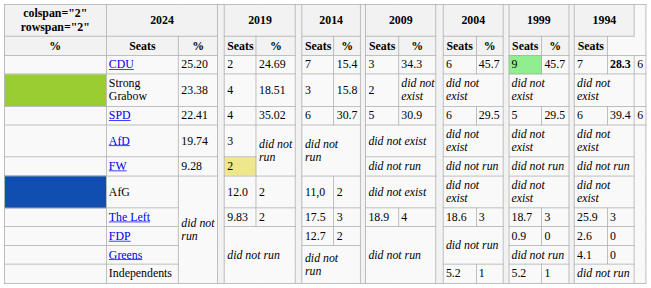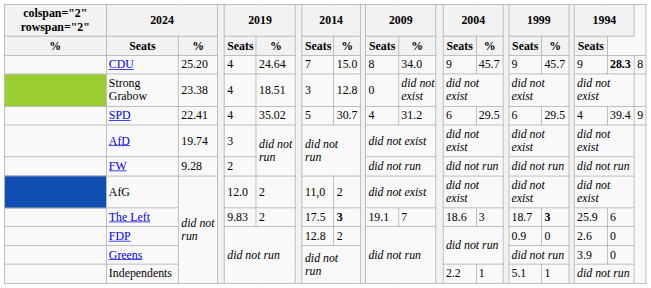(230, 64) 2 -> (230, 64) 4
(272, 64) 24.69 -> (272, 64) 24.64
(347, 64) 15.4 -> (347, 64) 15.0
(371, 64) 3 -> (371, 64) 8
(412, 64) 34.3 -> (412, 64) 34.0
(449, 64) 6 -> (449, 64) 9
(514, 64) lightgreen background -> (514, 64) no background
(580, 64) 7 -> (580, 64) 9
(640, 64) 6 -> (640, 64) 8
(347, 90) 15.8 -> (347, 90) 12.8
(371, 90) 2 -> (371, 90) 0
(308, 115) 6 -> (308, 115) 5
(371, 115) 5 -> (371, 115) 4
(412, 115) 30.9 -> (412, 115) 31.2
(514, 115) 5 -> (514, 115) 6
(580, 115) 6 -> (580, 115) 4
(640, 115) 6 -> (640, 115) 9
(230, 166) khaki background -> (230, 166) no background
(340, 217) normal -> (340, 217) bold
(379, 217) 18.9 -> (379, 217) 19.1
(404, 217) 4 -> (404, 217) 7
(547, 217) normal -> (547, 217) bold
(613, 217) 3 -> (613, 217) 6
(315, 236) 12.7 -> (315, 236) 12.8
(584, 254) 4.1 -> (584, 254) 3.9
(453, 273) 5.2 -> (453, 273) 2.2
(519, 273) 5.2 -> (519, 273) 5.1
